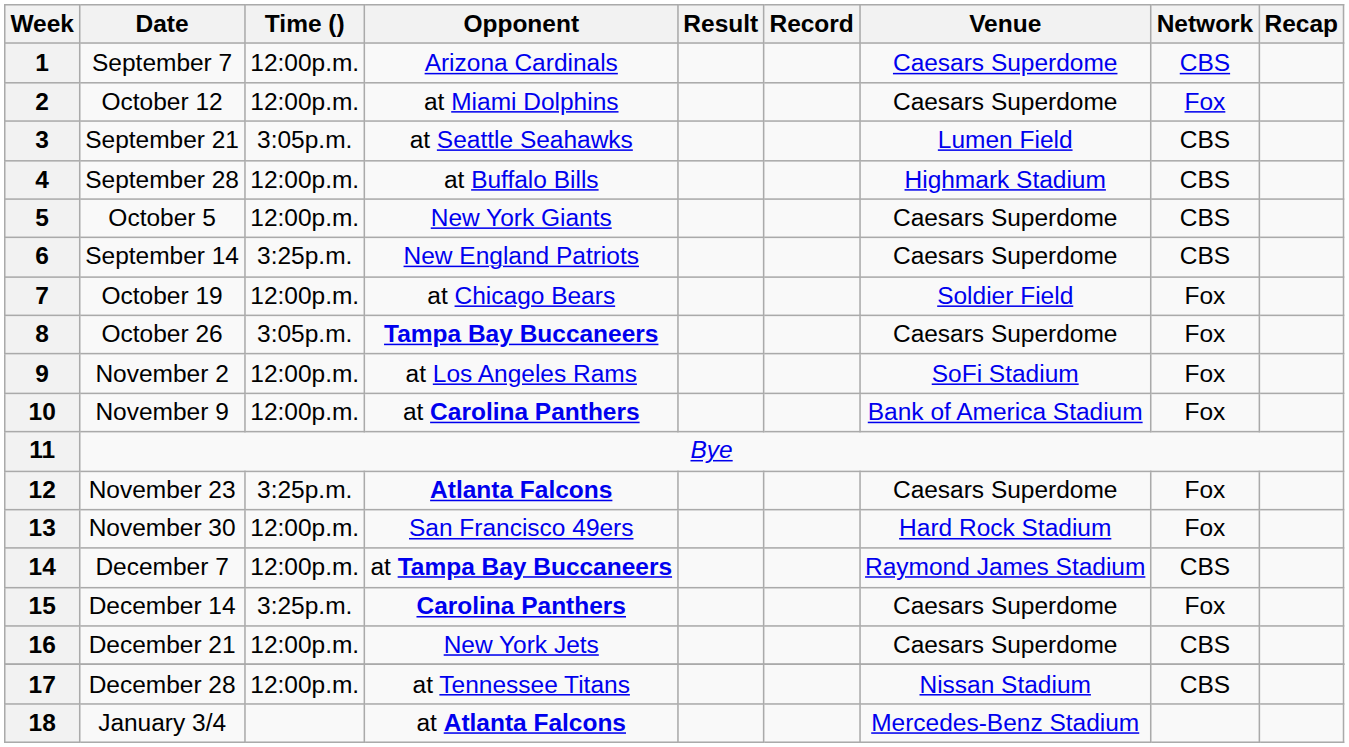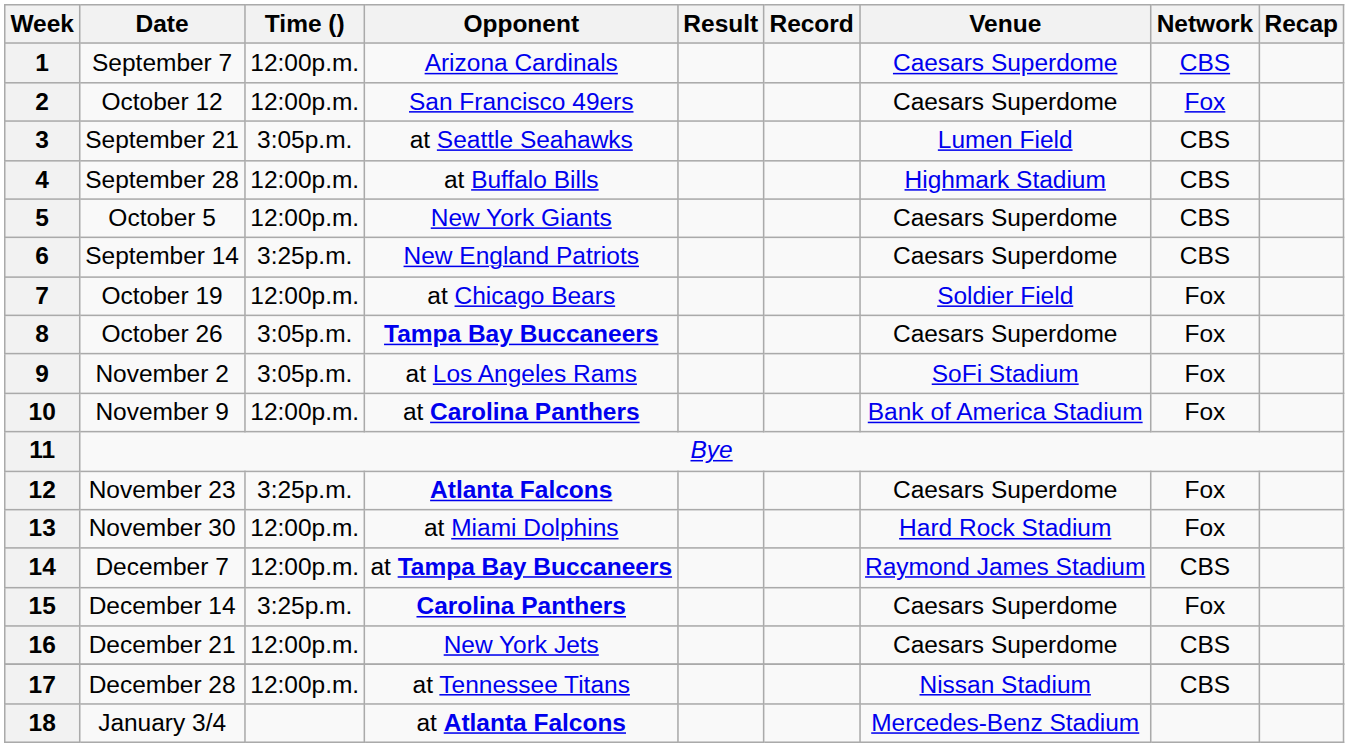(521, 101) at Miami Dolphins -> (521, 101) San Francisco 49ers
(305, 373) 12:00p.m. -> (305, 373) 3:05p.m.
(521, 528) San Francisco 49ers -> (521, 528) at Miami Dolphins
